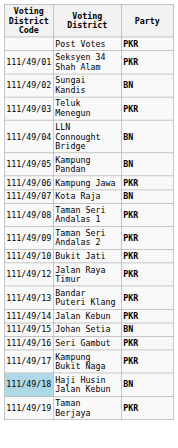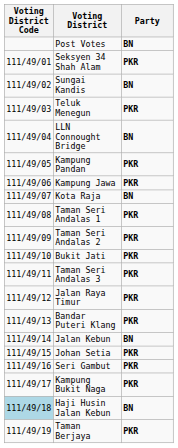(131, 44) PKR -> (128, 44) BN
(128, 164) BN -> (131, 164) PKR
+ row: (80, 275)
(131, 316) PKR -> (128, 339) BN
(128, 330) BN -> (131, 353) PKR
